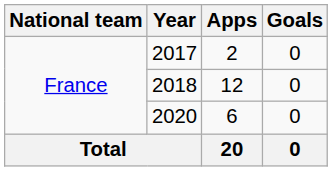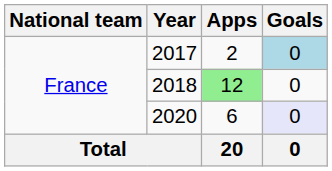(295, 52) no background -> (295, 52) lightblue background
(232, 85) no background -> (232, 85) lightgreen background
(295, 117) no background -> (295, 117) lavender background
